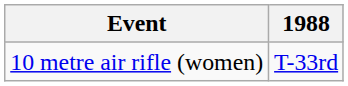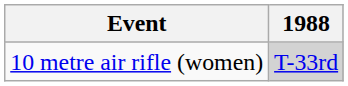(306, 61) no background -> (306, 61) lightgrey background
